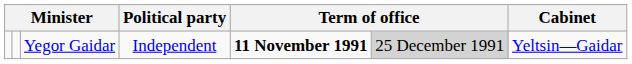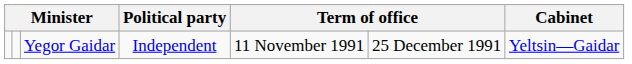(301, 44) bold -> (299, 44) normal
(440, 44) lightgrey background -> (437, 44) no background
